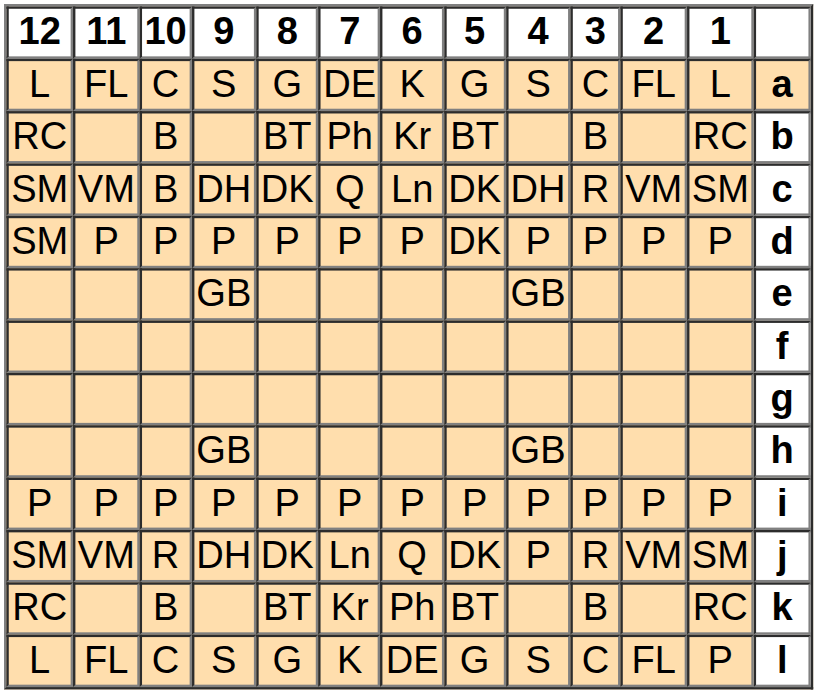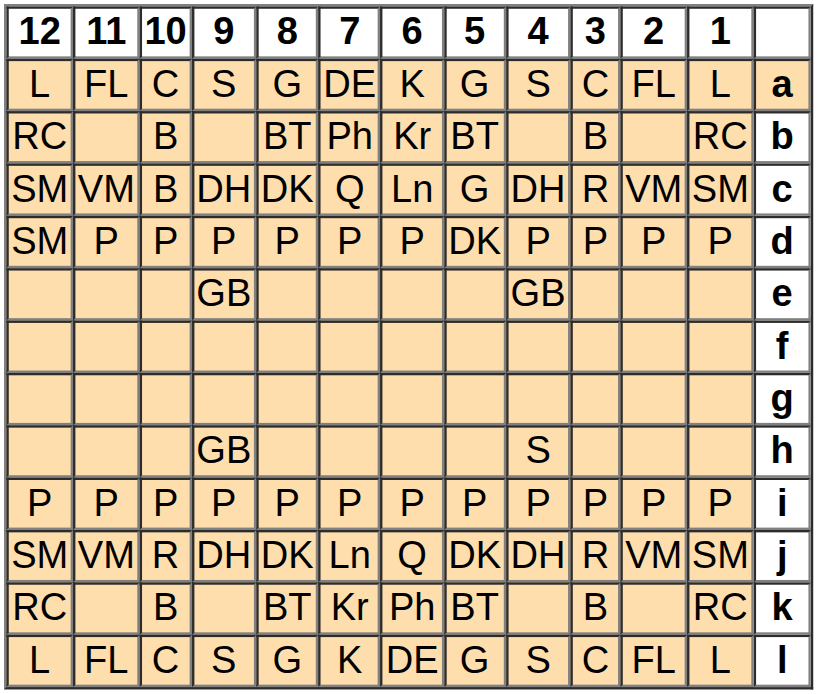(475, 188) DK -> (475, 188) G
(538, 450) GB -> (538, 450) S
(538, 555) P -> (538, 555) DH
(720, 660) P -> (720, 660) L
